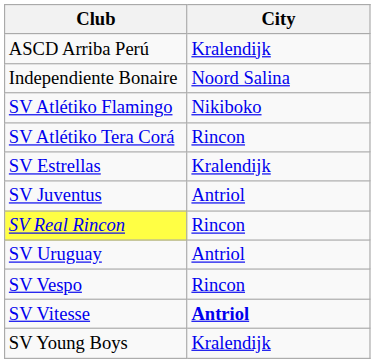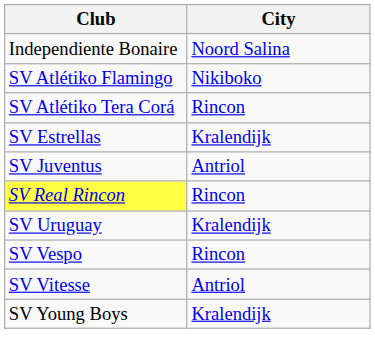- row: (79, 48)
(218, 254) Antriol -> (231, 225) Kralendijk
(220, 313) bold -> (218, 284) normal
